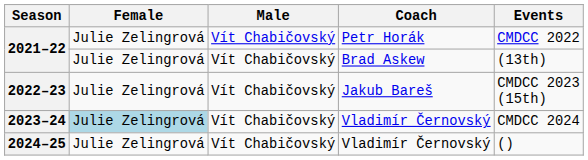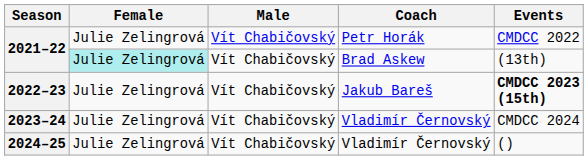(138, 61) no background -> (138, 61) paleturquoise background
(539, 91) normal -> (539, 91) bold
(138, 121) lightblue background -> (138, 121) no background
